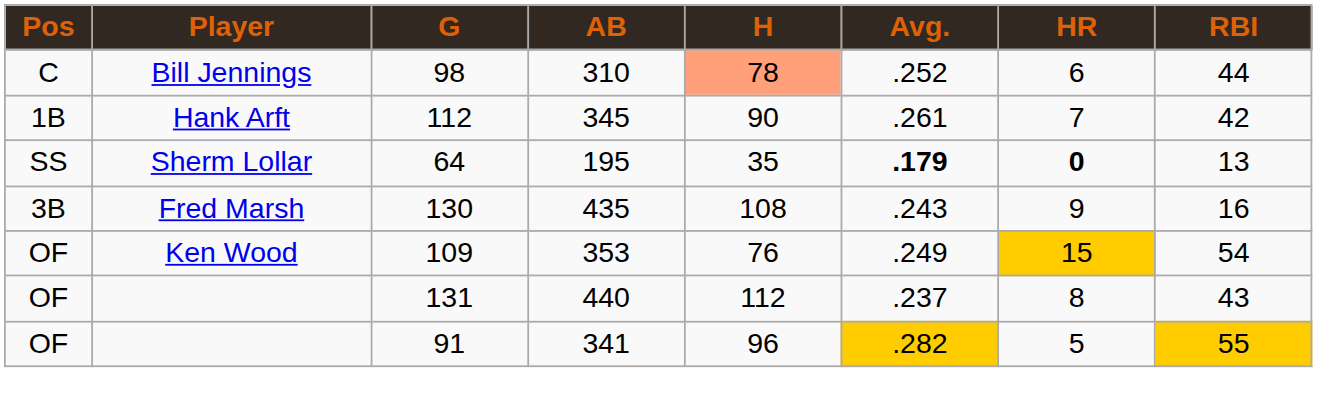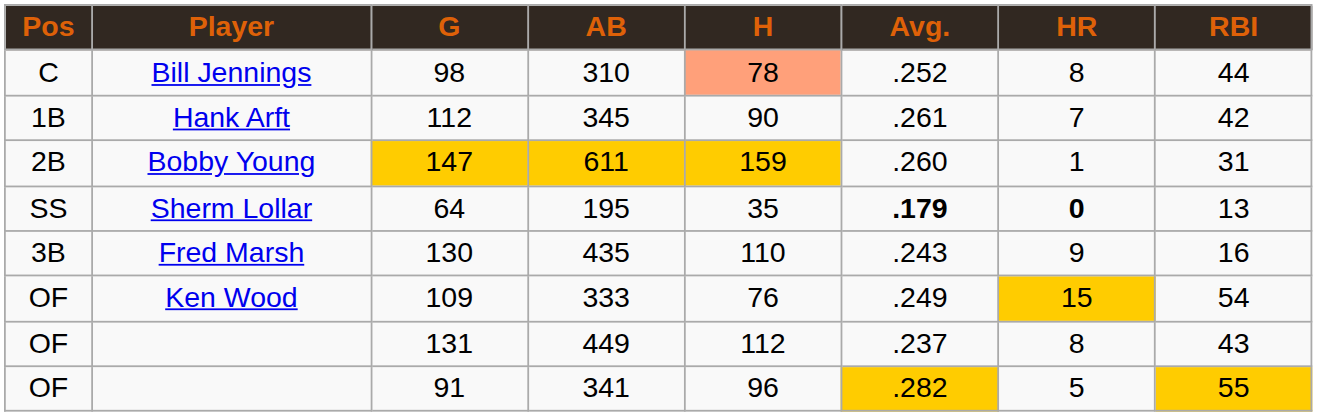(1077, 72) 6 -> (1077, 72) 8
+ row: (449, 162)
(763, 207) 108 -> (763, 252) 110
(606, 252) 353 -> (606, 298) 333
(606, 298) 440 -> (606, 343) 449
